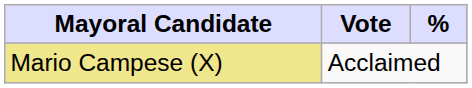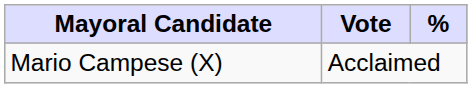(117, 62) khaki background -> (117, 62) no background
